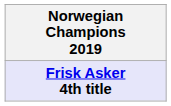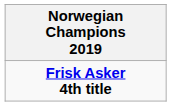(86, 80) lavender background -> (86, 80) no background
